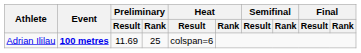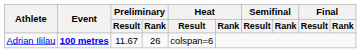(127, 41) 11.69 -> (127, 41) 11.67
(155, 41) 25 -> (155, 41) 26
